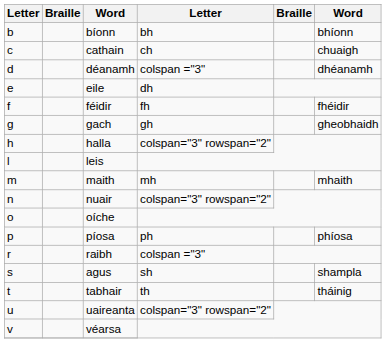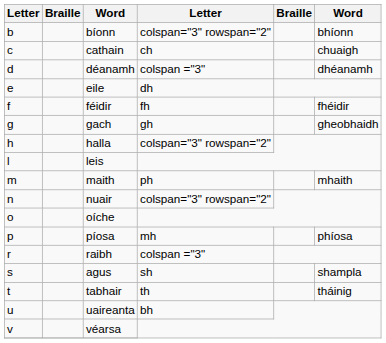(147, 32) bh -> (206, 32) colspan="3" rowspan="2"
(148, 180) mh -> (147, 180) ph
(147, 236) ph -> (148, 236) mh
(206, 310) colspan="3" rowspan="2" -> (147, 310) bh
